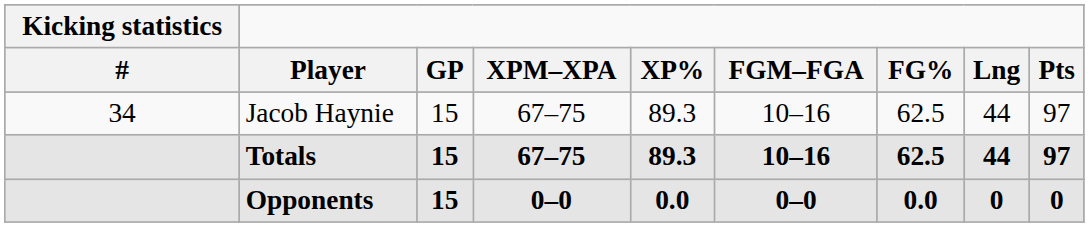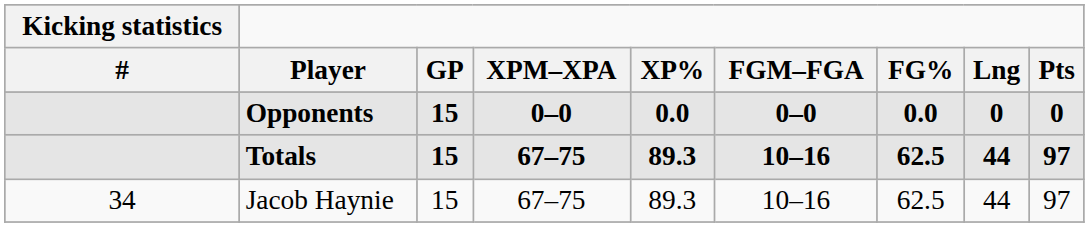rows swapped: (320, 112) <-> (310, 199)
